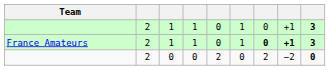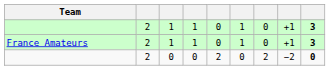(266, 42) bold -> (266, 42) normal
(289, 42) bold -> (289, 42) normal
